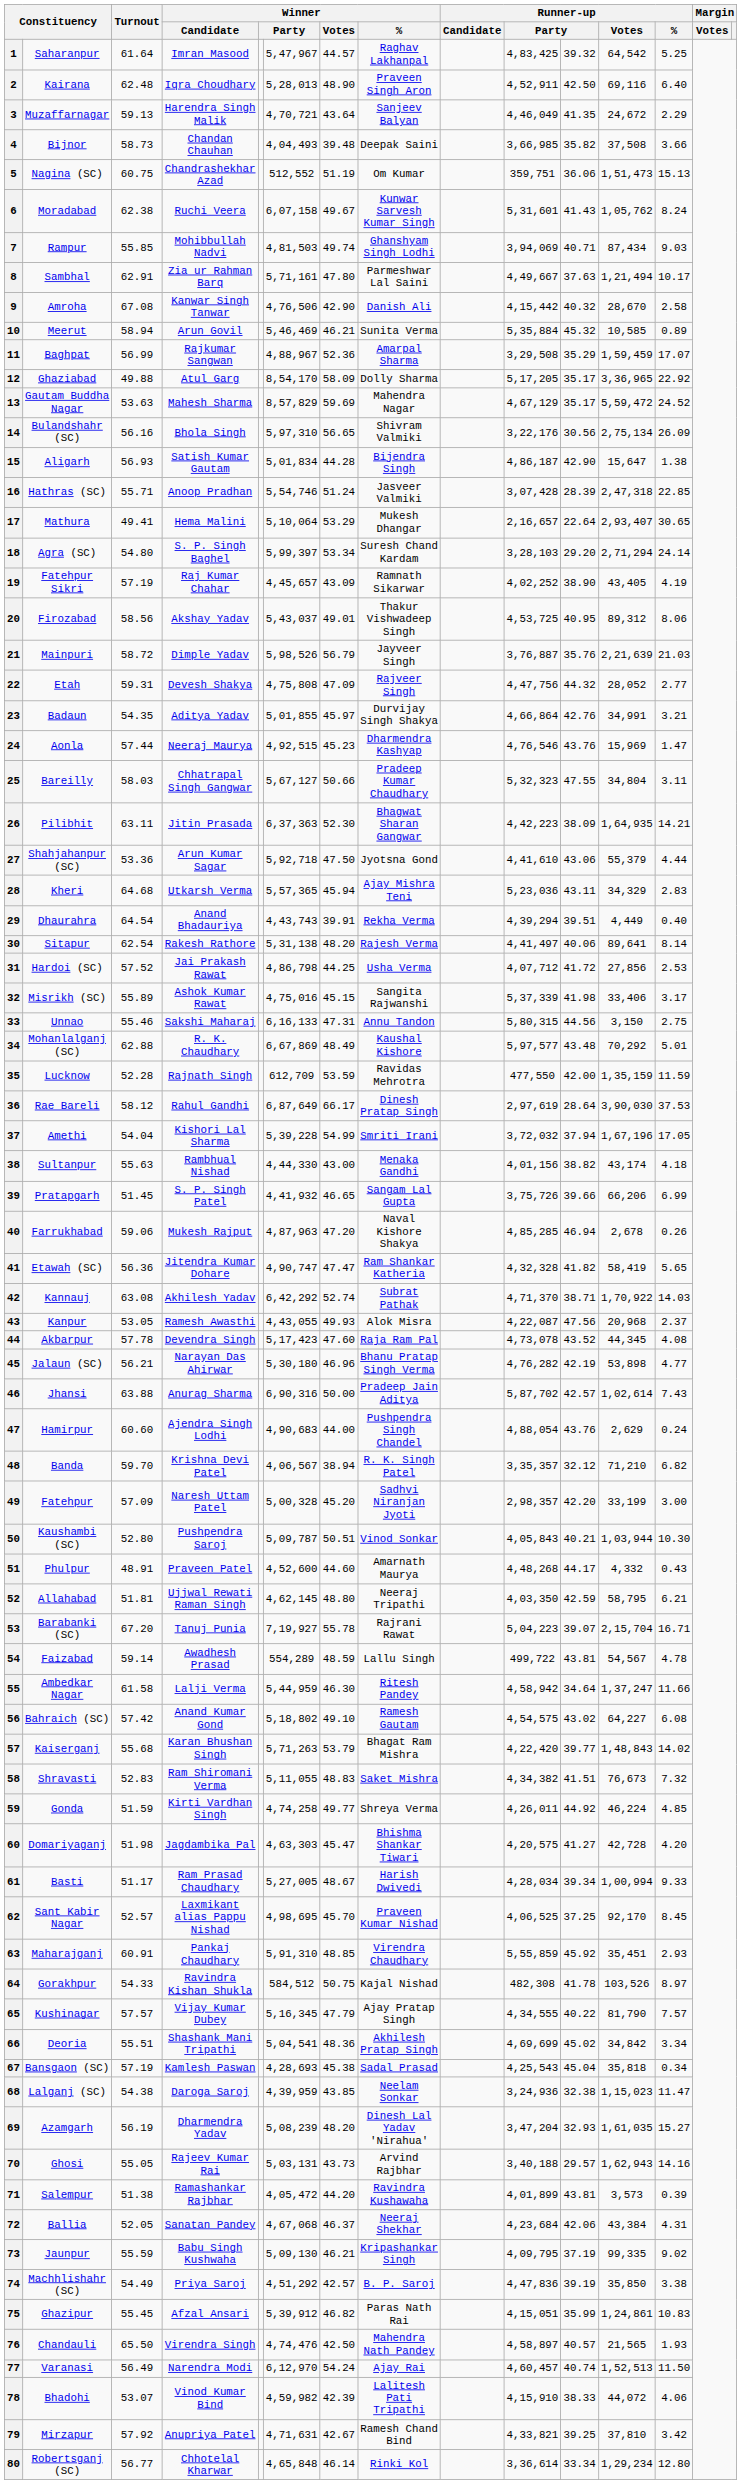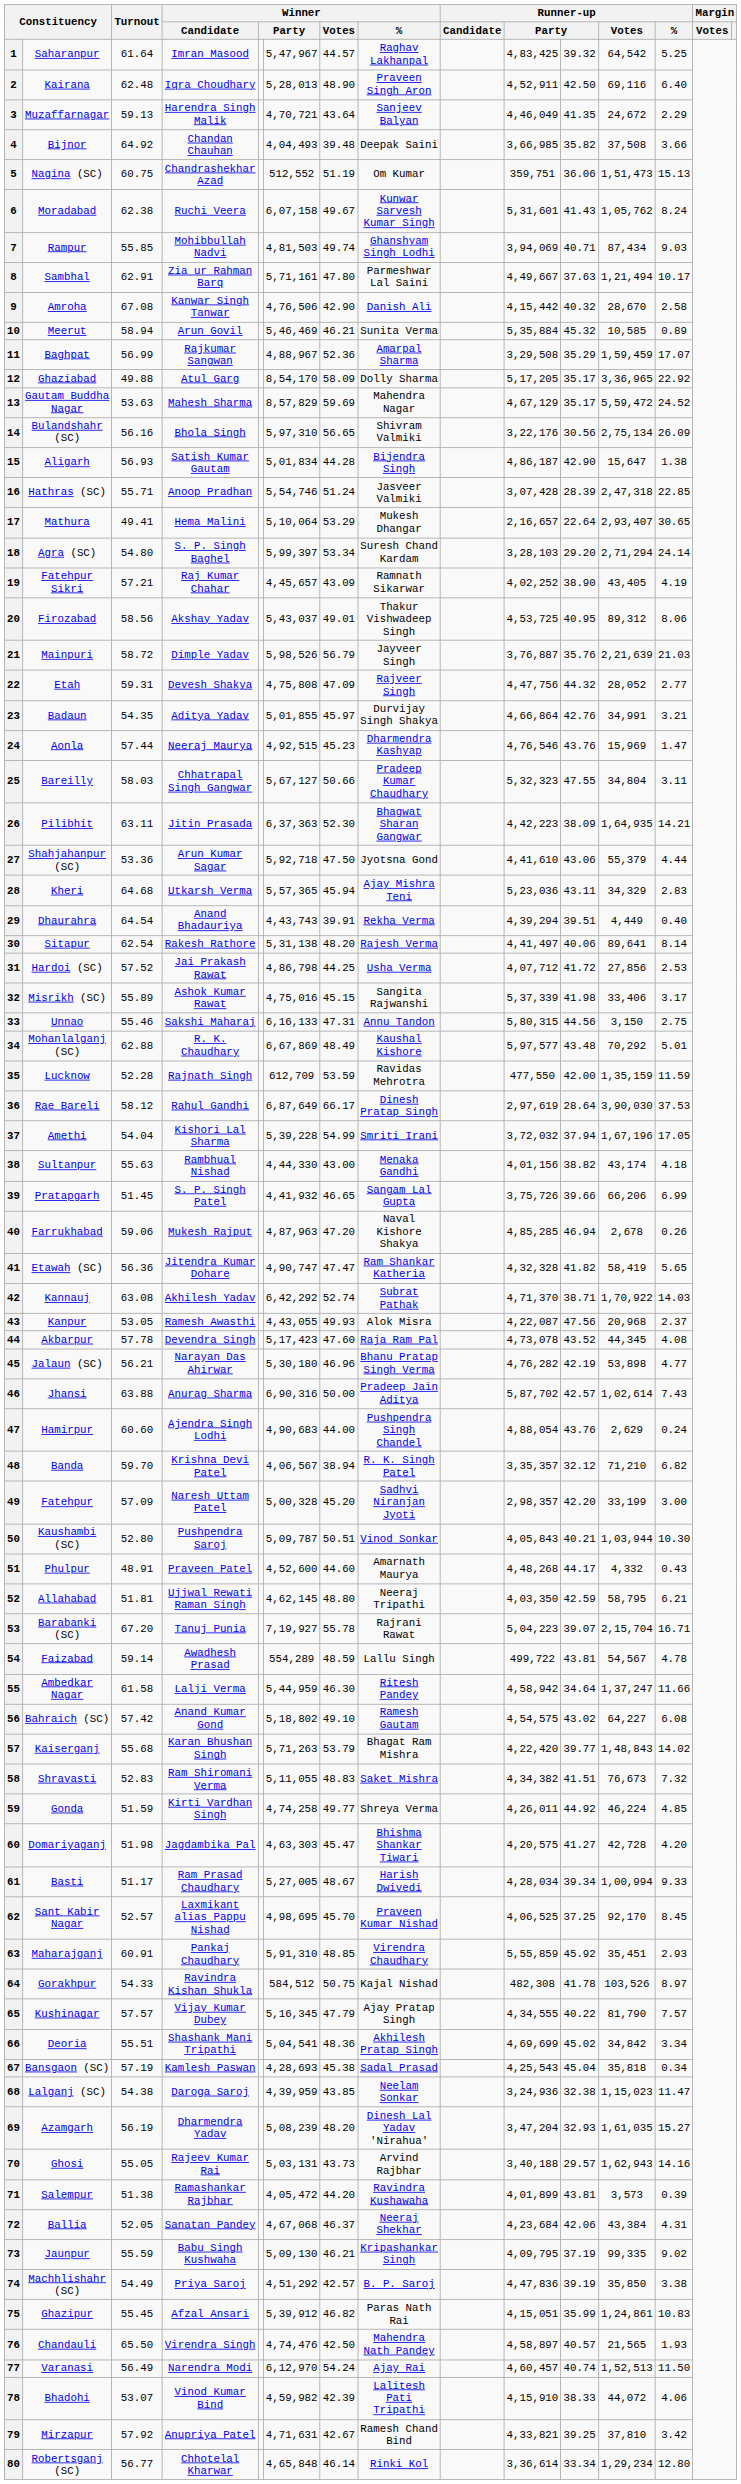(137, 145) 58.73 -> (137, 145) 64.92
(137, 583) 57.19 -> (137, 583) 57.21
